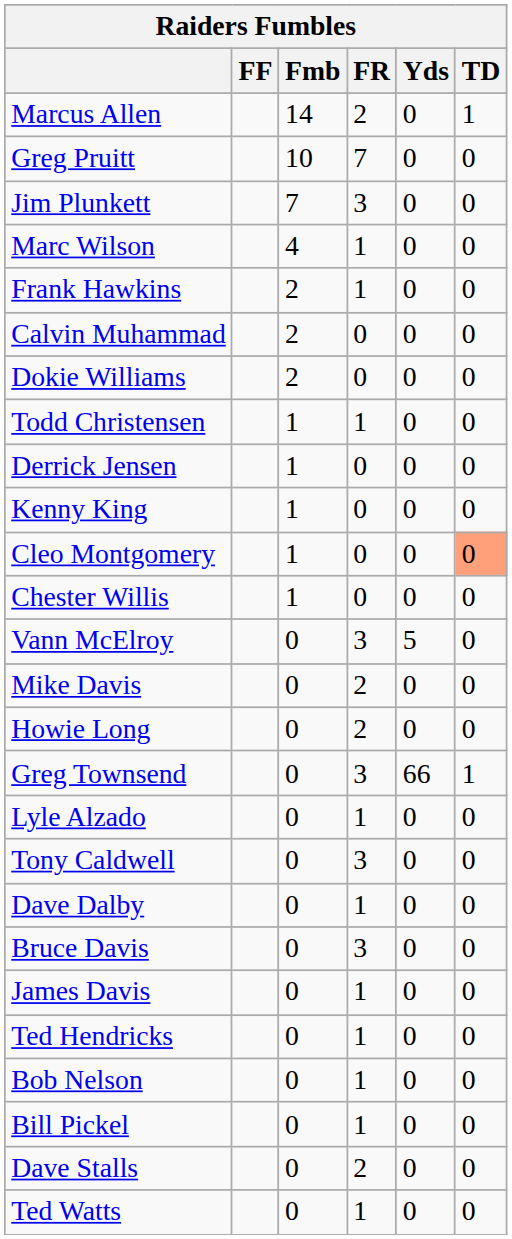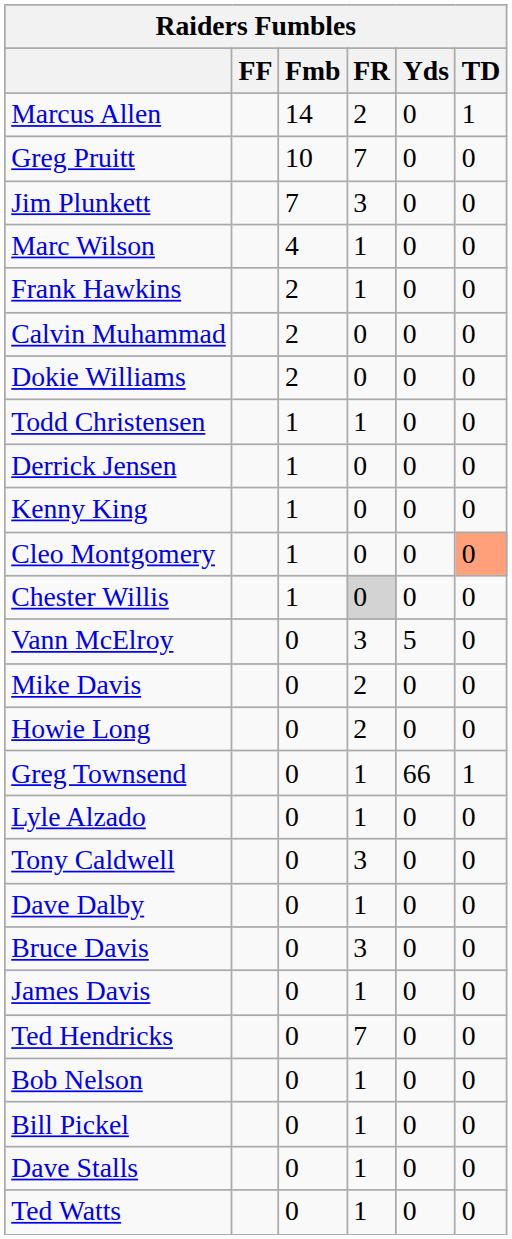(360, 597) no background -> (360, 597) lightgrey background
(360, 772) 3 -> (360, 772) 1
(360, 1036) 1 -> (360, 1036) 7
(360, 1167) 2 -> (360, 1167) 1
